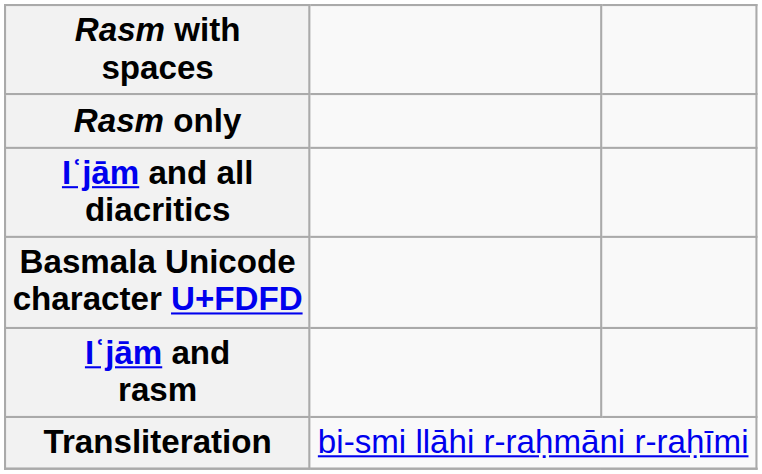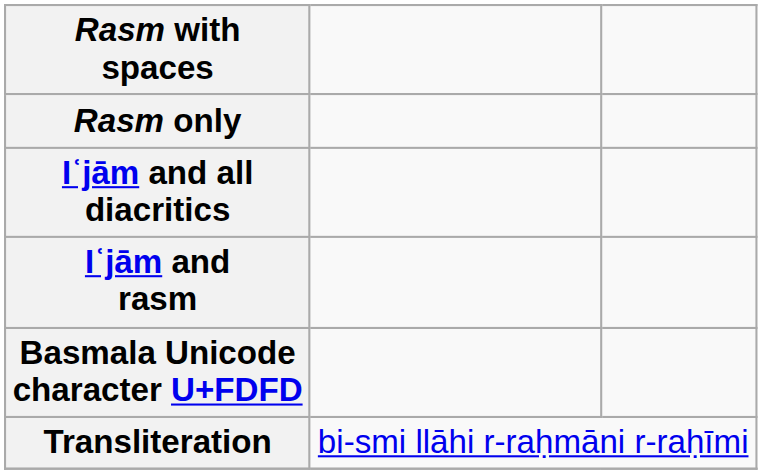rows swapped: (158, 371) <-> (158, 281)
